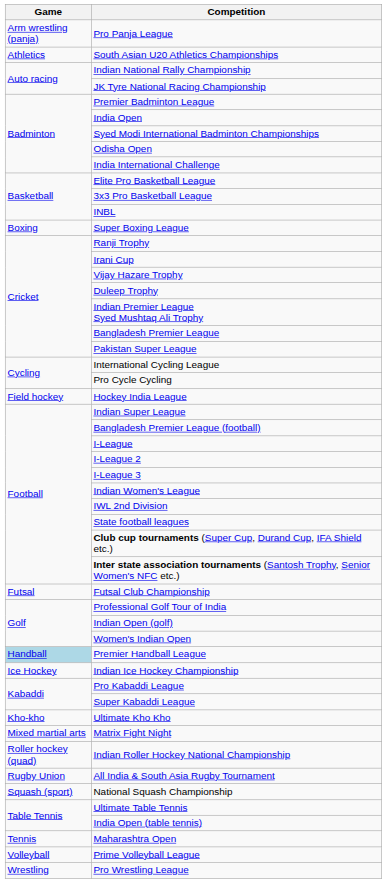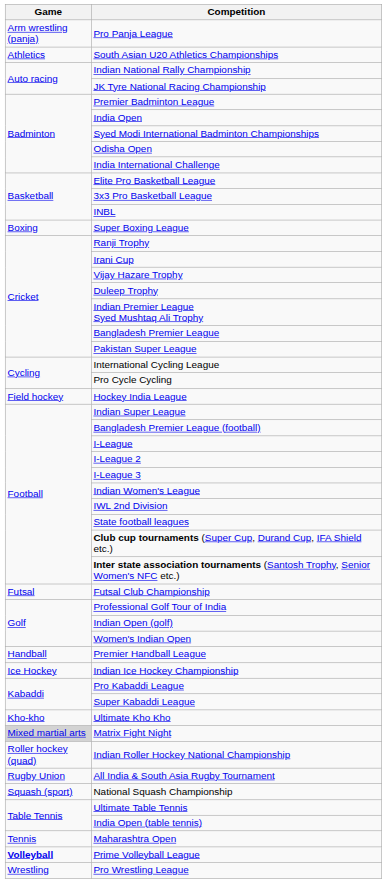(27, 654) lightblue background -> (27, 654) no background
(47, 733) no background -> (47, 733) lightgrey background
(29, 854) normal -> (30, 854) bold
